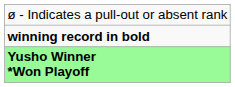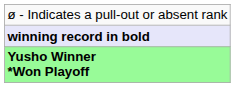(79, 36) no background -> (79, 36) lavender background
